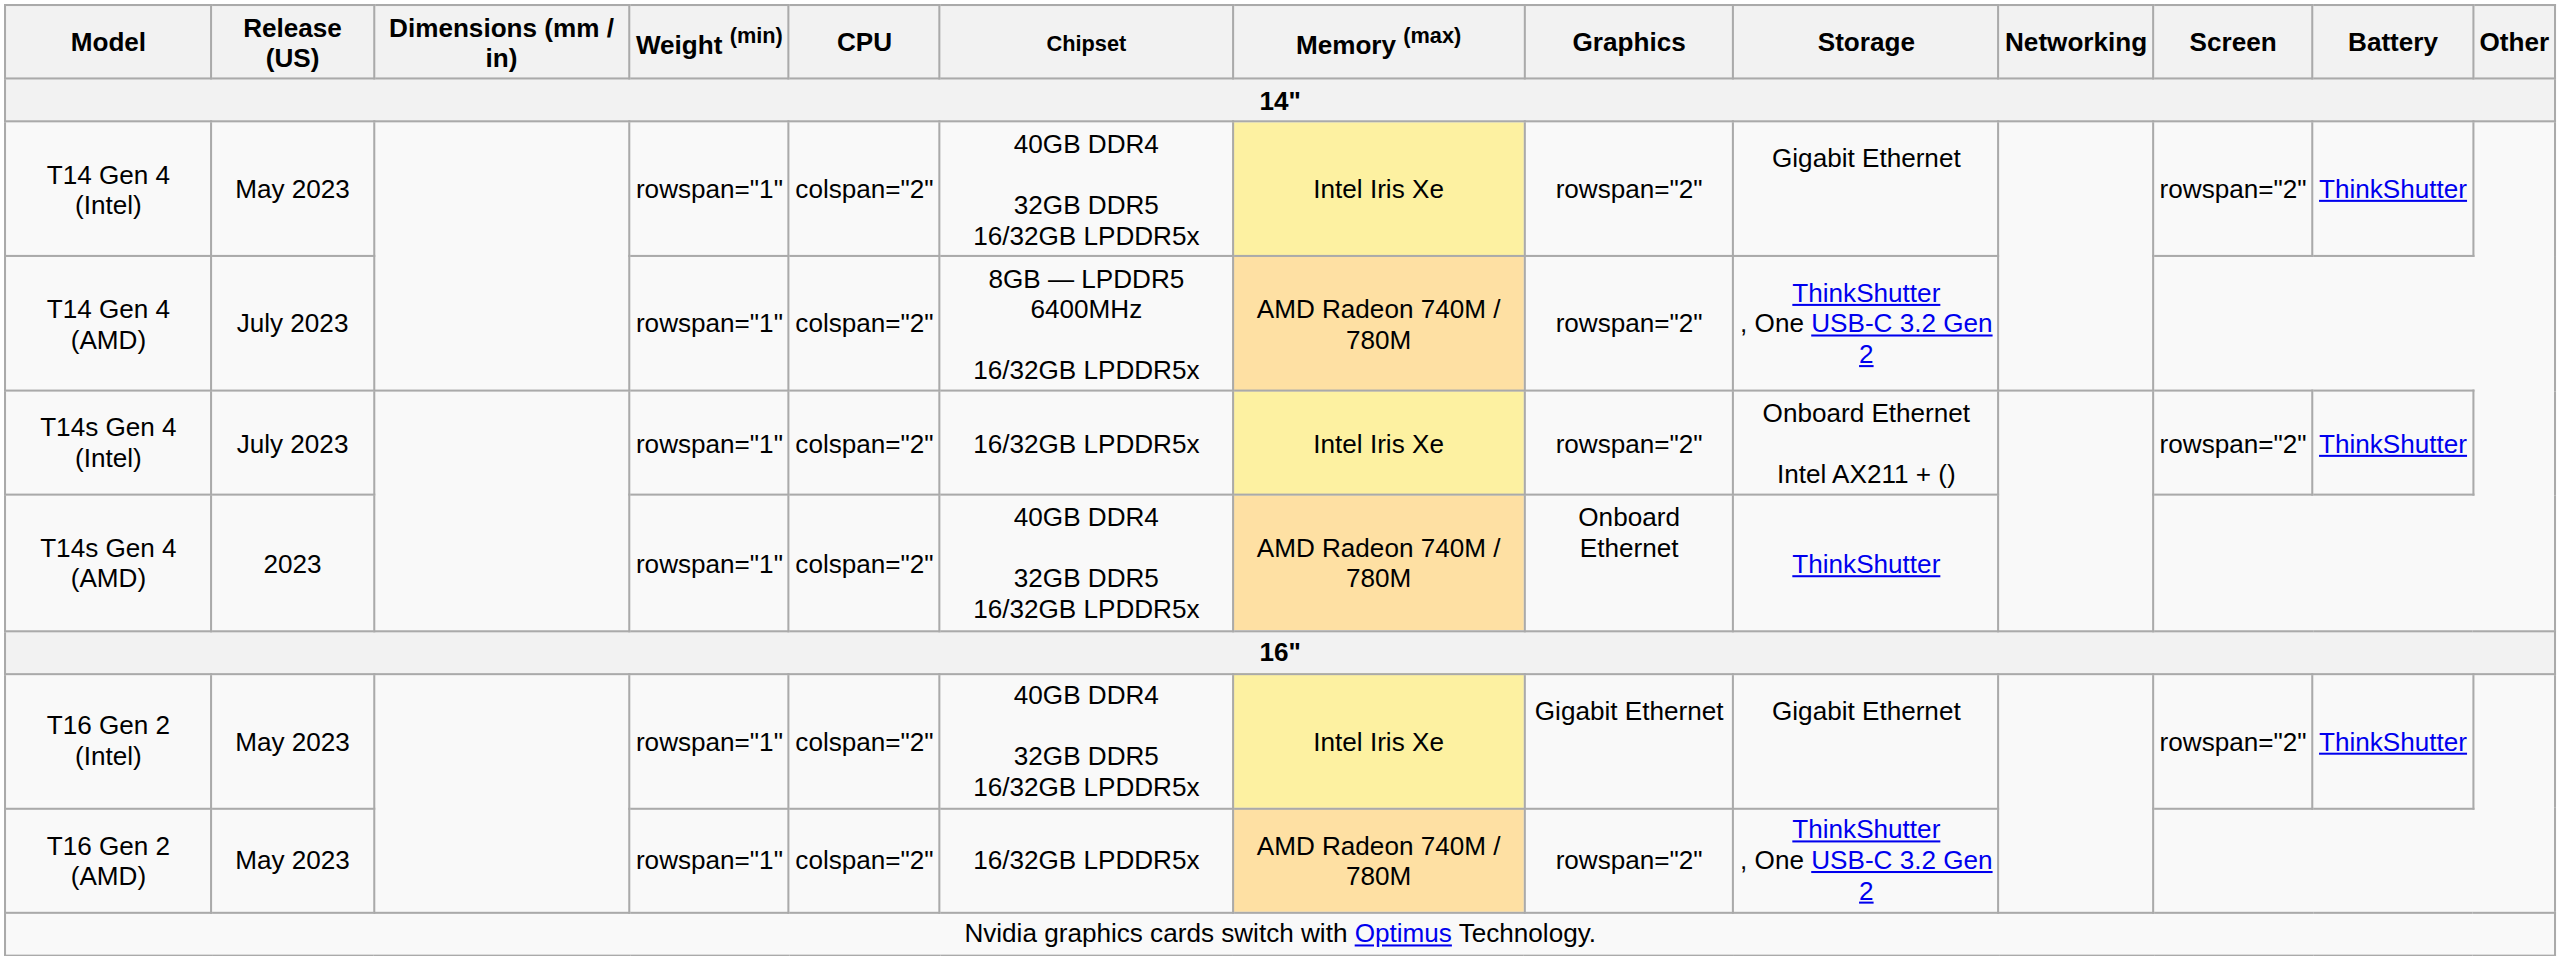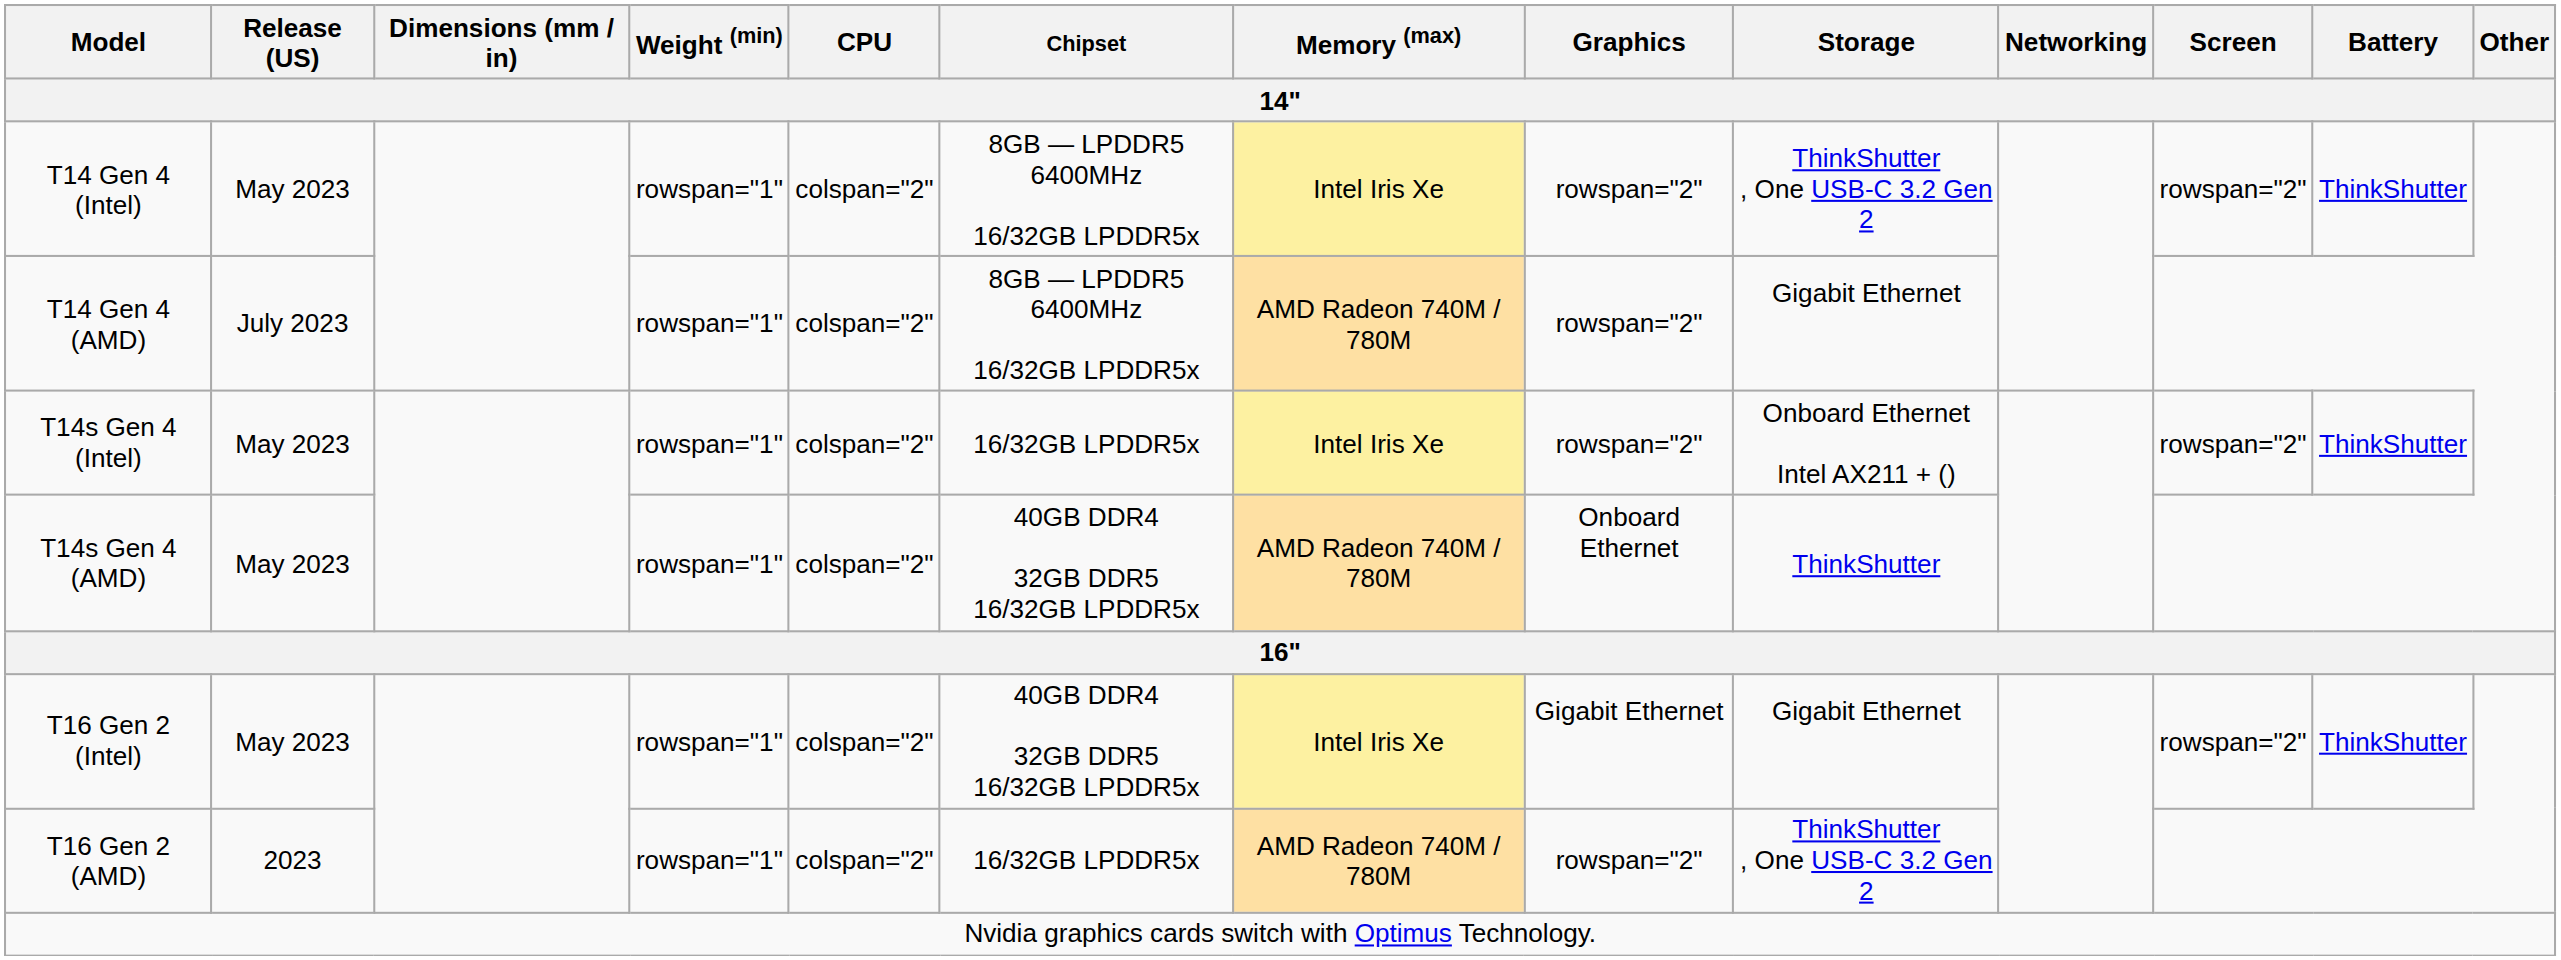(1086, 189) 40GB DDR4 32GB DDR5 16/32GB LPDDR5x -> (1086, 189) 8GB — LPDDR5 6400MHz 16/32GB LPDDR5x
(1866, 158) Gigabit Ethernet -> (1866, 189) ThinkShutter , One USB-C 3.2 Gen 2
(1866, 324) ThinkShutter , One USB-C 3.2 Gen 2 -> (1866, 293) Gigabit Ethernet
(293, 443) July 2023 -> (293, 443) May 2023
(293, 563) 2023 -> (293, 563) May 2023
(293, 860) May 2023 -> (293, 860) 2023
